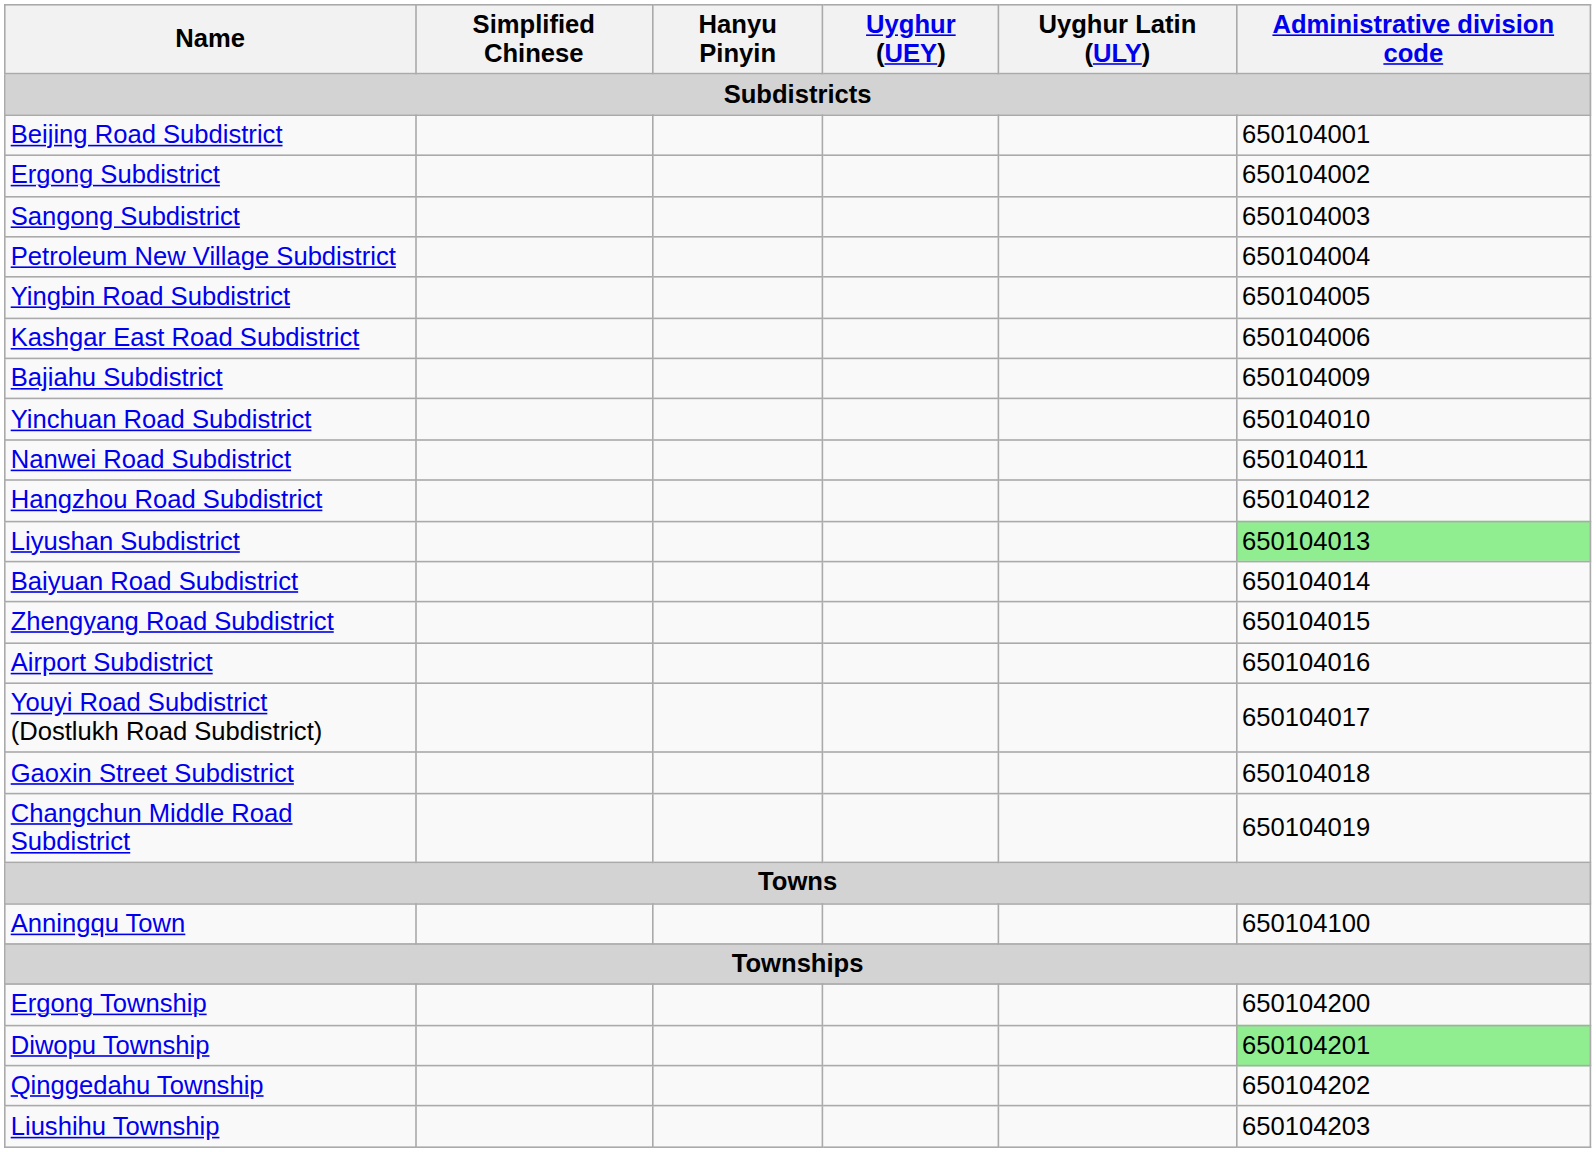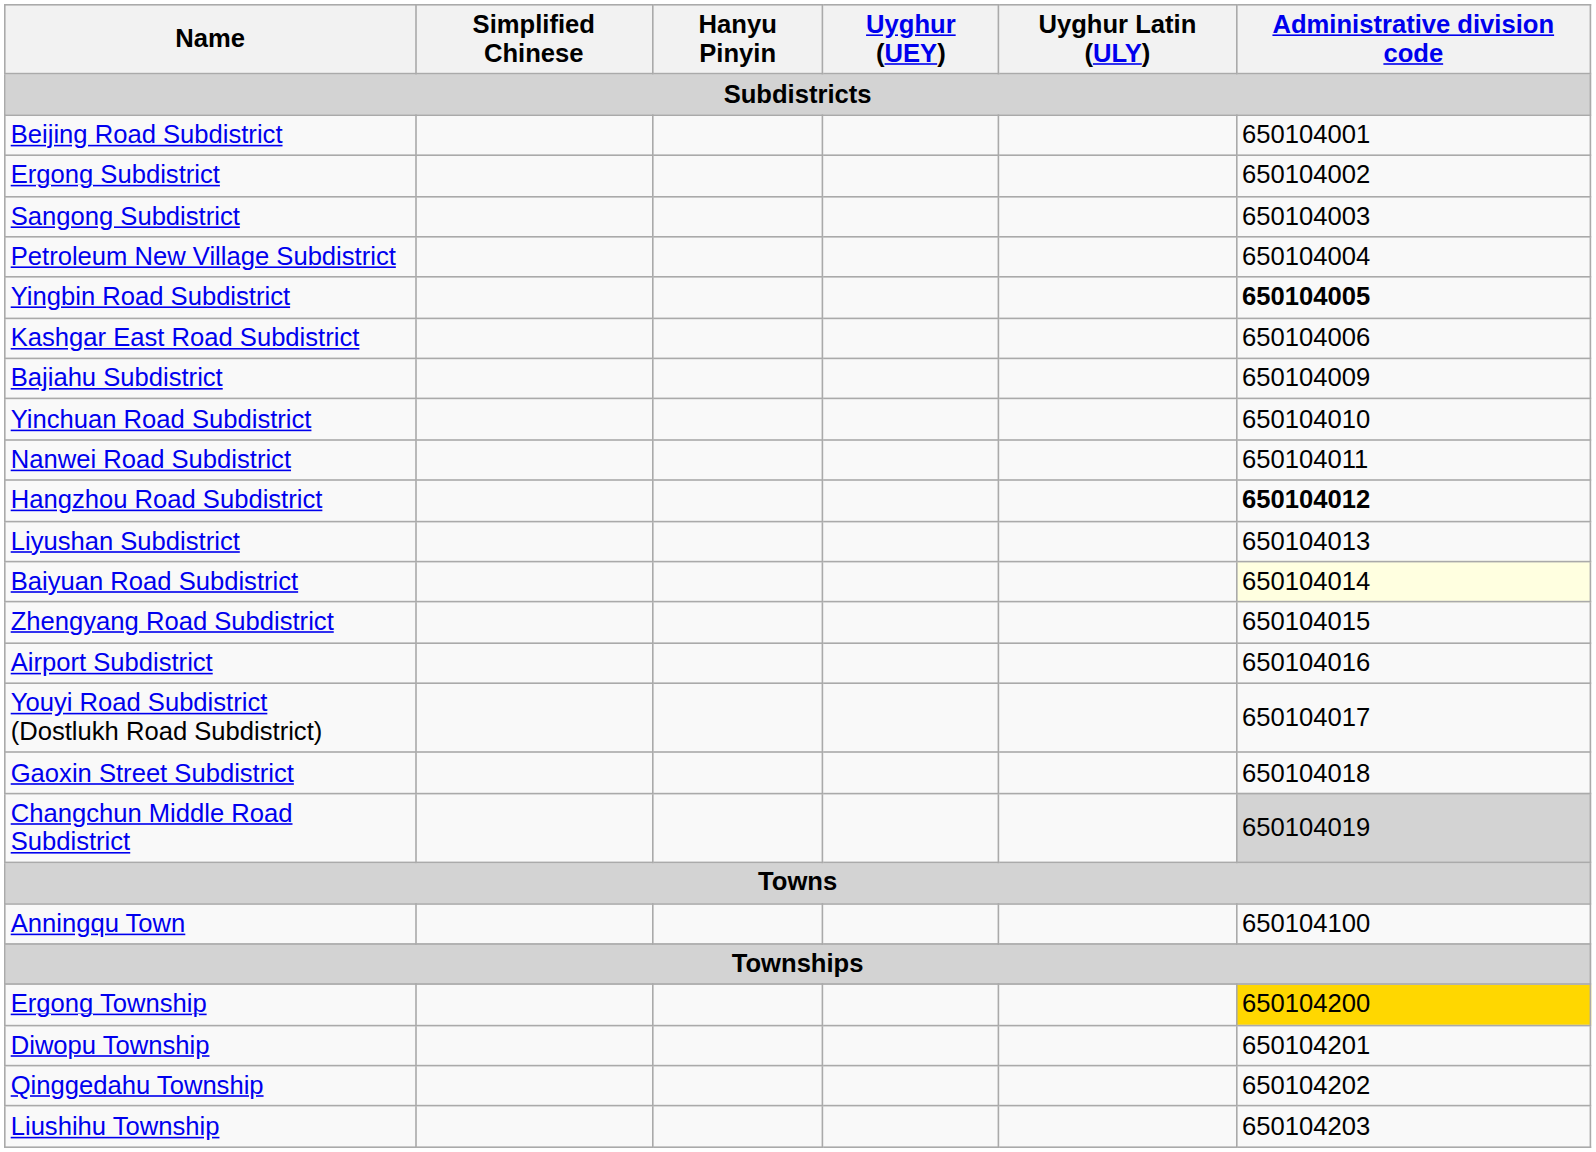(1306, 297) normal -> (1306, 297) bold
(1306, 500) normal -> (1306, 500) bold
(1306, 540) lightgreen background -> (1306, 540) no background
(1306, 581) no background -> (1306, 581) lightyellow background
(1306, 827) no background -> (1306, 827) lightgrey background
(1306, 1004) no background -> (1306, 1004) gold background
(1306, 1044) lightgreen background -> (1306, 1044) no background
